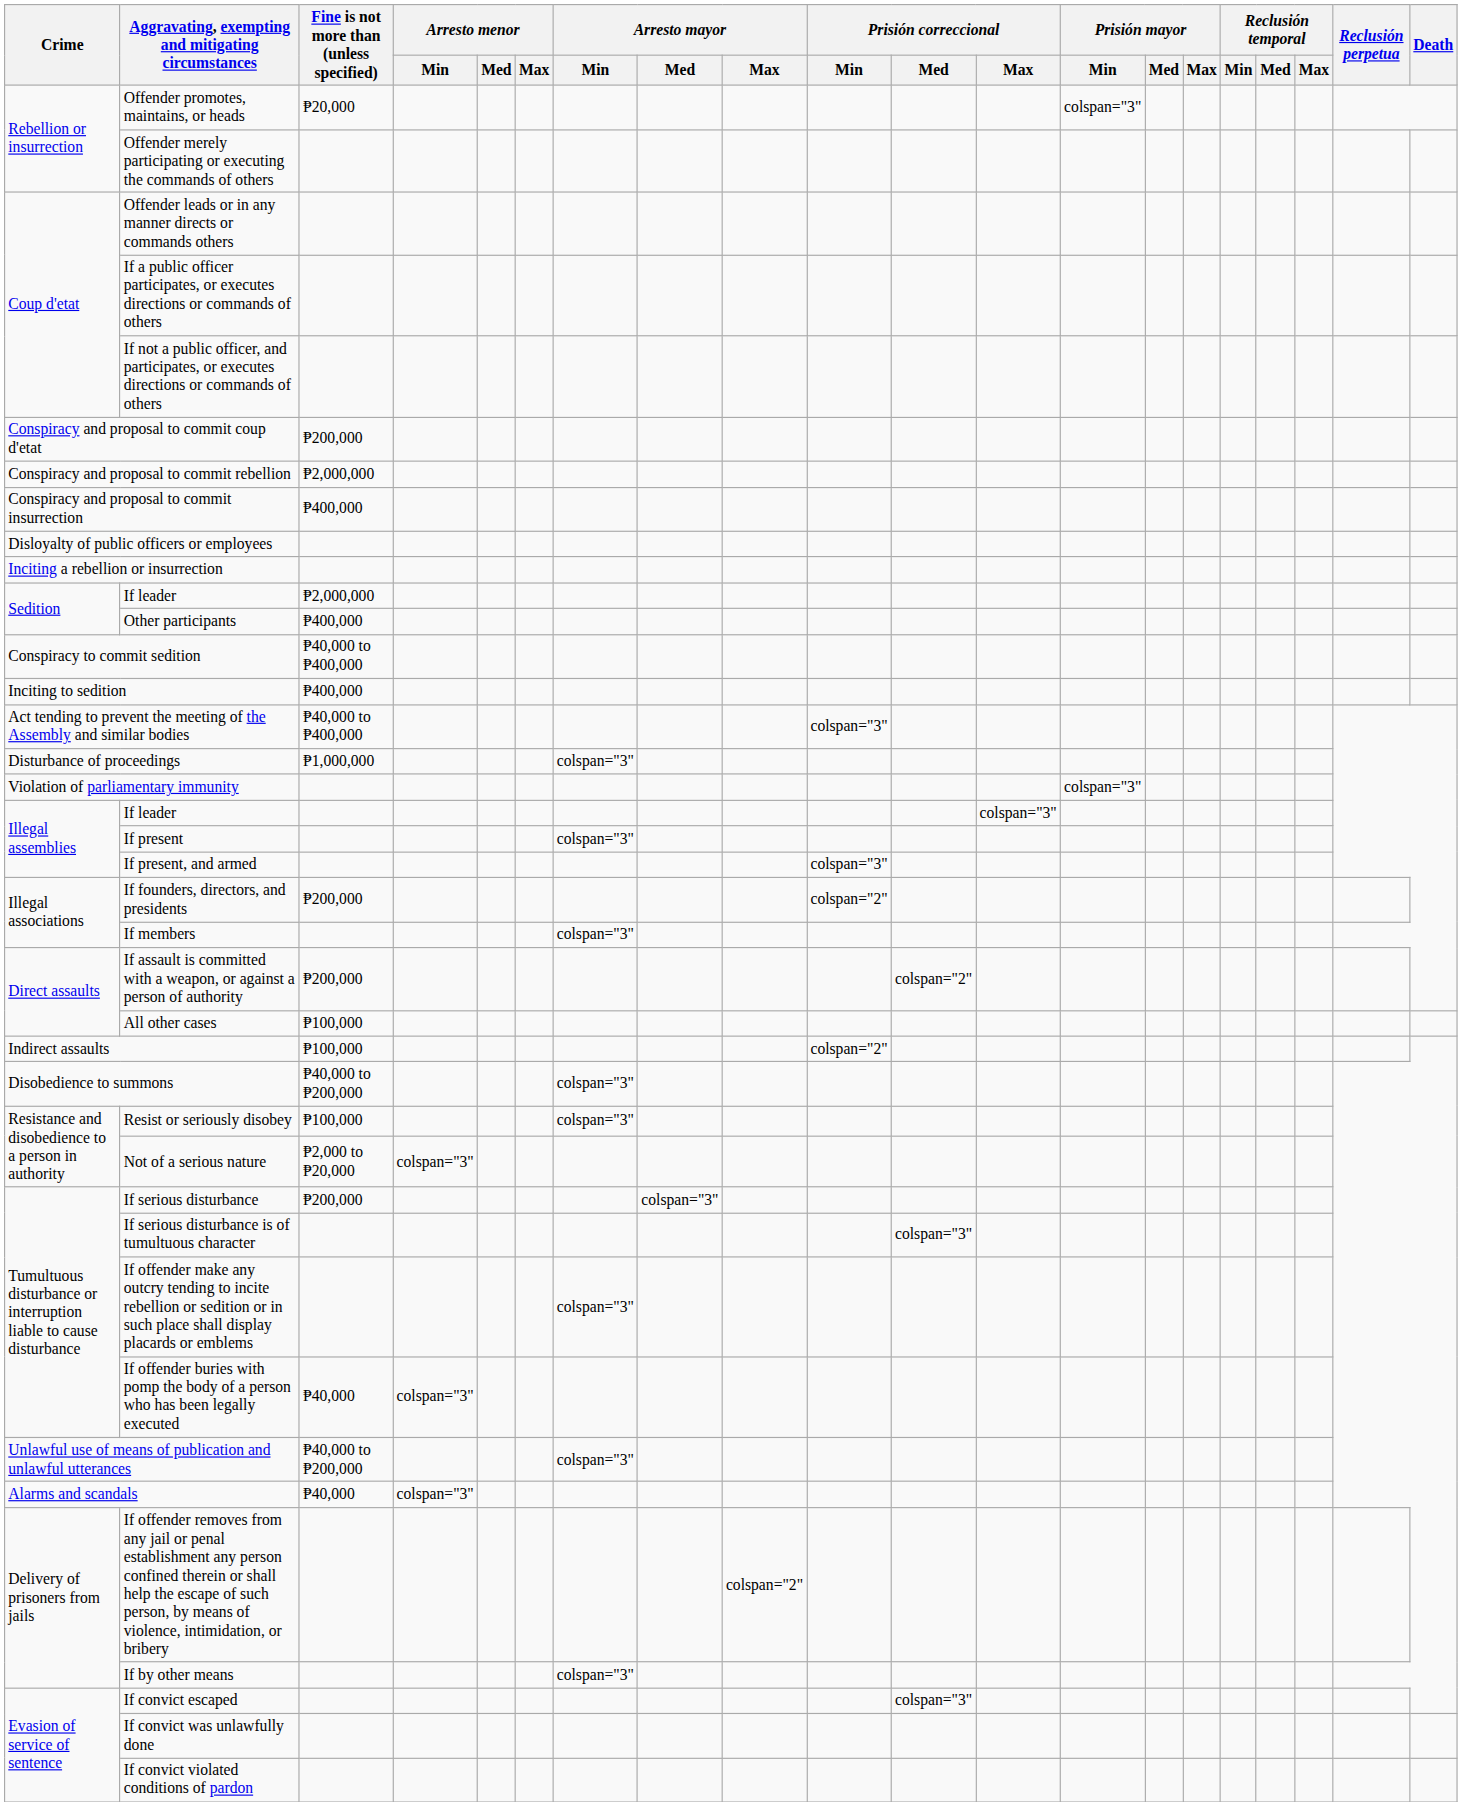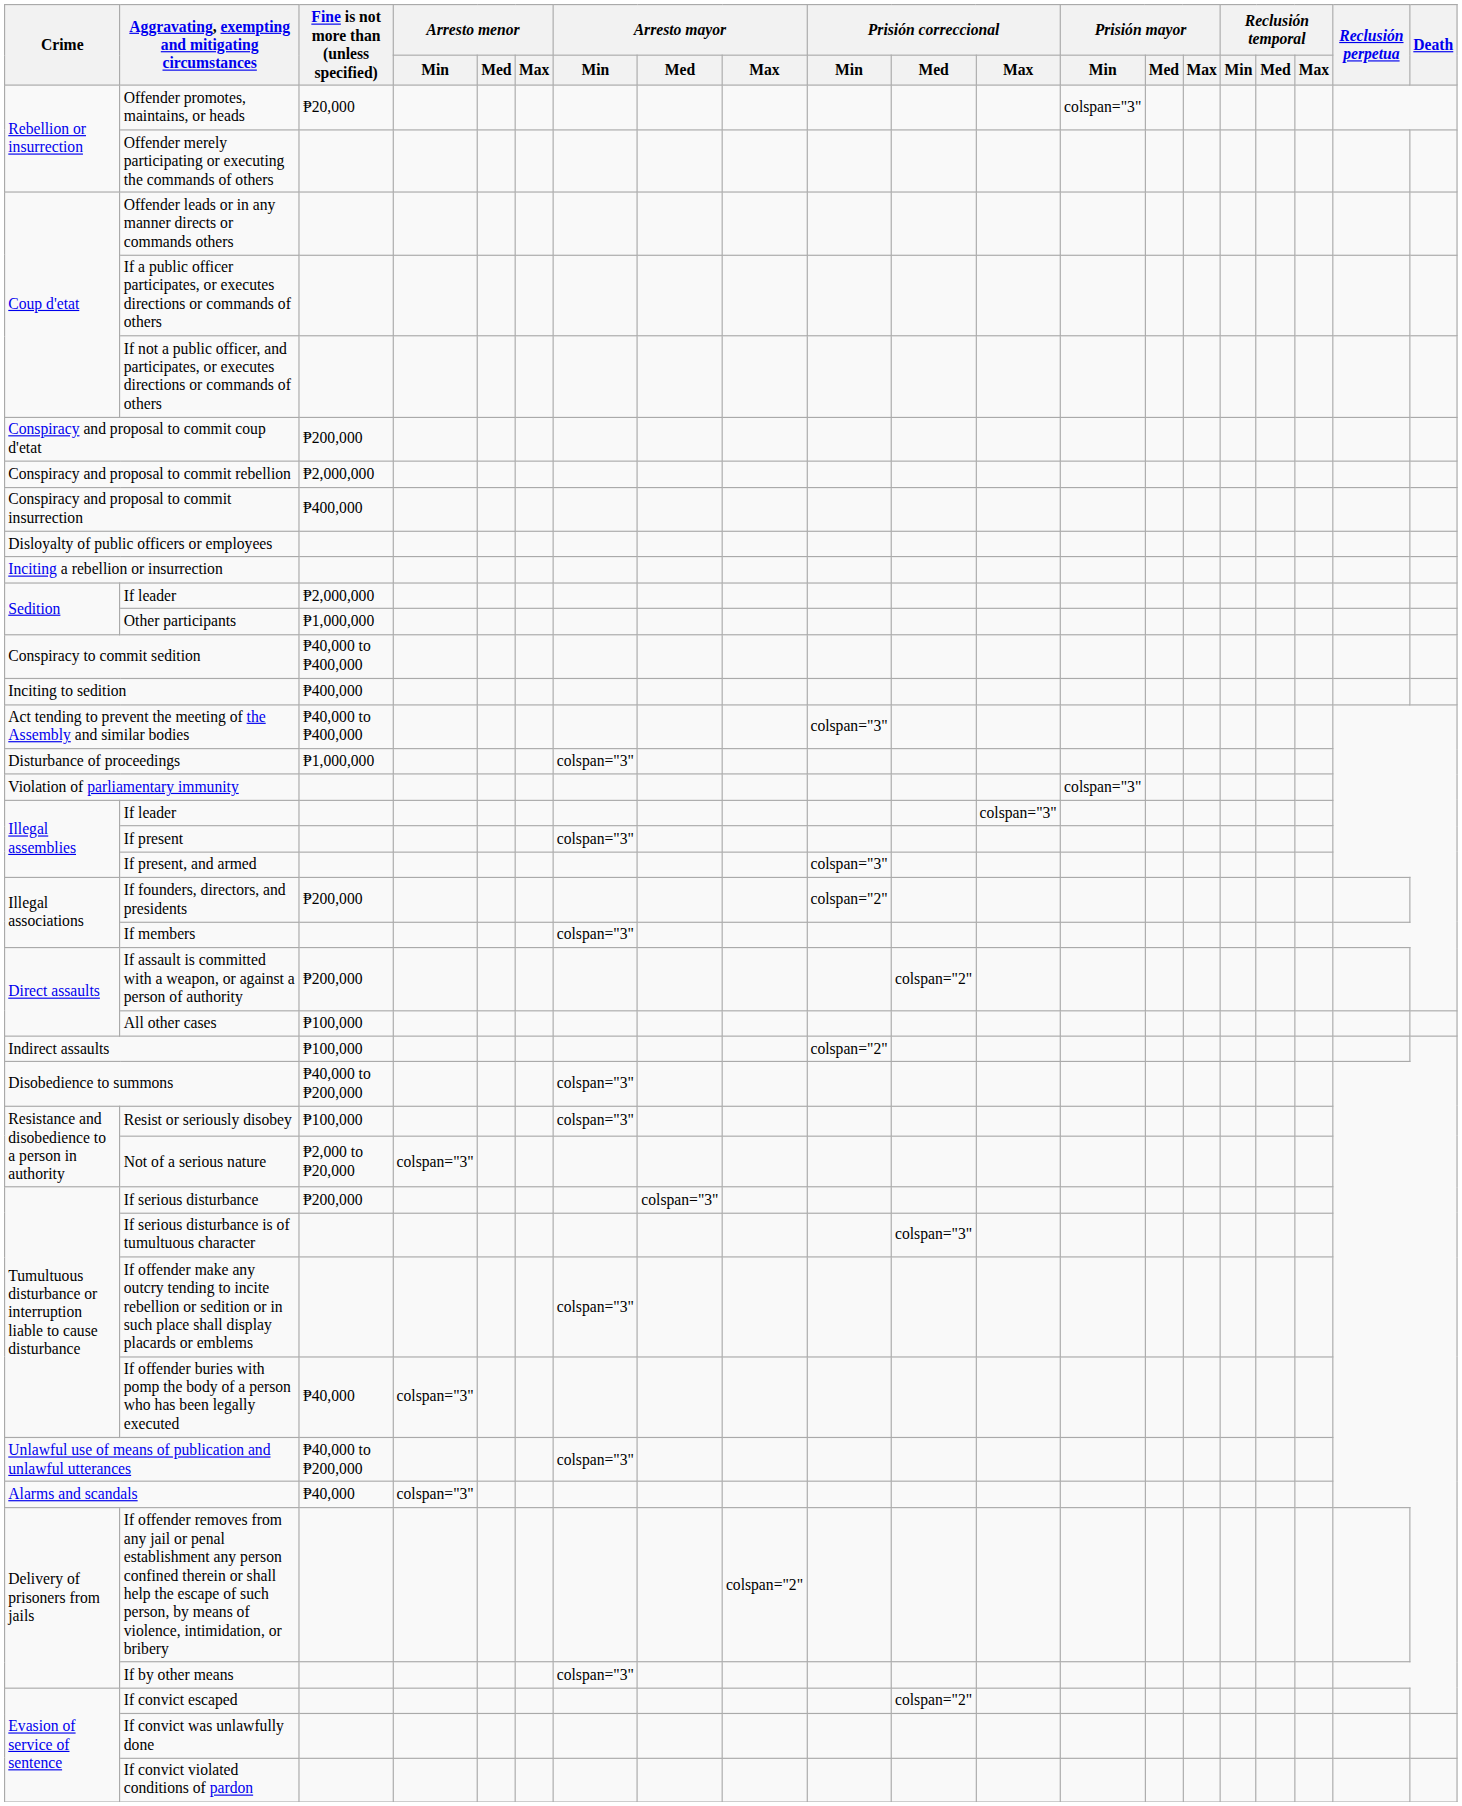(333, 621) ₱400,000 -> (339, 621) ₱1,000,000
(934, 1700) colspan="3" -> (934, 1700) colspan="2"
